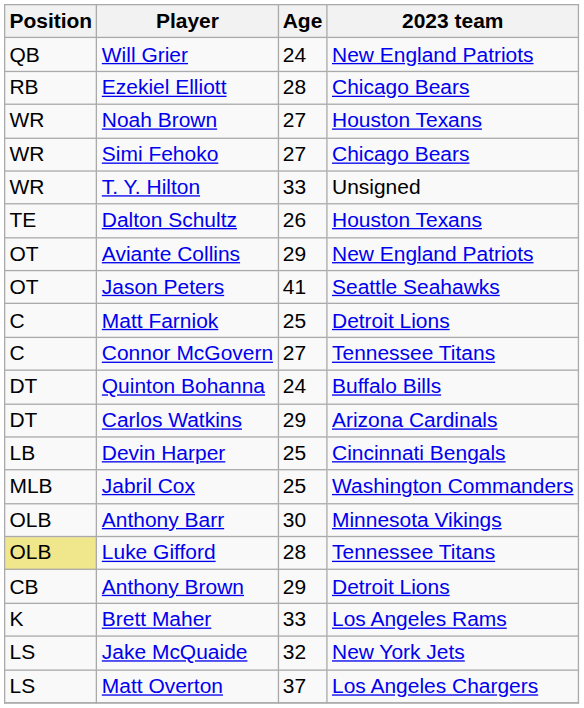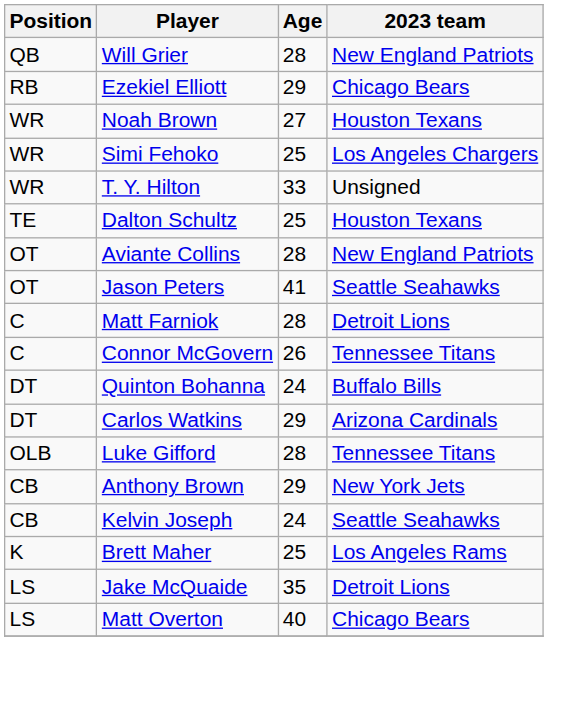(294, 54) 24 -> (294, 54) 28
(294, 87) 28 -> (294, 87) 29
(294, 154) 27 -> (294, 154) 25
(401, 154) Chicago Bears -> (435, 154) Los Angeles Chargers
(294, 220) 26 -> (294, 220) 25
(294, 253) 29 -> (294, 253) 28
(294, 320) 25 -> (294, 320) 28
(294, 353) 27 -> (294, 353) 26
- row: (164, 453)
- row: (148, 486)
- row: (163, 519)
(30, 552) khaki background -> (30, 453) no background
(391, 586) Detroit Lions -> (398, 486) New York Jets
+ row: (167, 519)
(294, 619) 33 -> (294, 552) 25
(294, 652) 32 -> (294, 586) 35
(398, 652) New York Jets -> (391, 586) Detroit Lions
(294, 685) 37 -> (294, 619) 40
(435, 685) Los Angeles Chargers -> (401, 619) Chicago Bears
